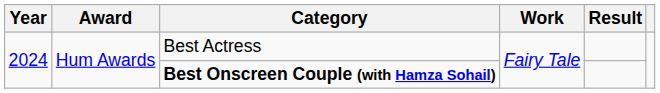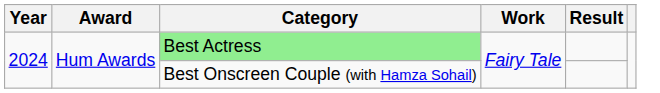(212, 46) no background -> (212, 46) lightgreen background
(330, 74) bold -> (320, 74) normal
